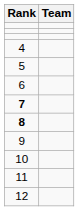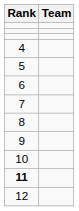(22, 104) bold -> (22, 104) normal
(22, 122) bold -> (22, 122) normal
(22, 178) normal -> (22, 178) bold
